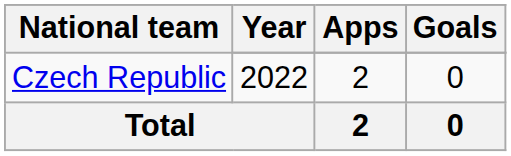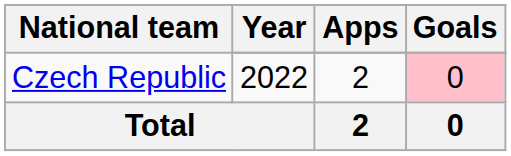(455, 77) no background -> (455, 77) pink background
